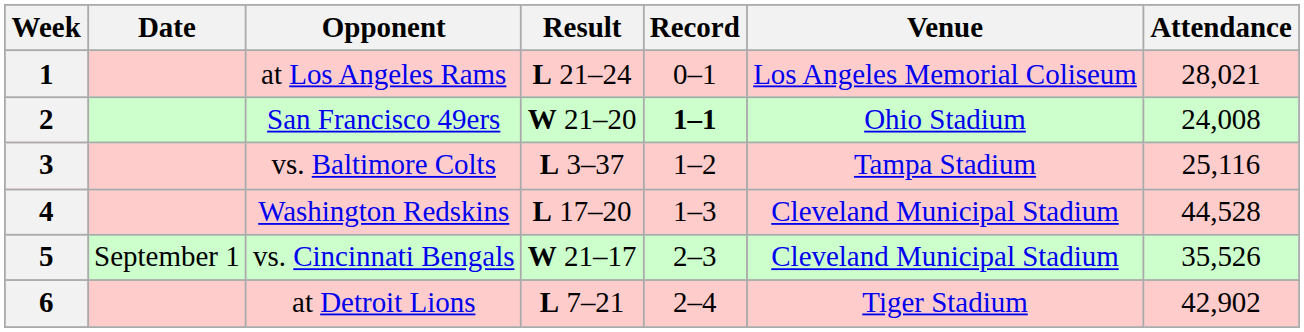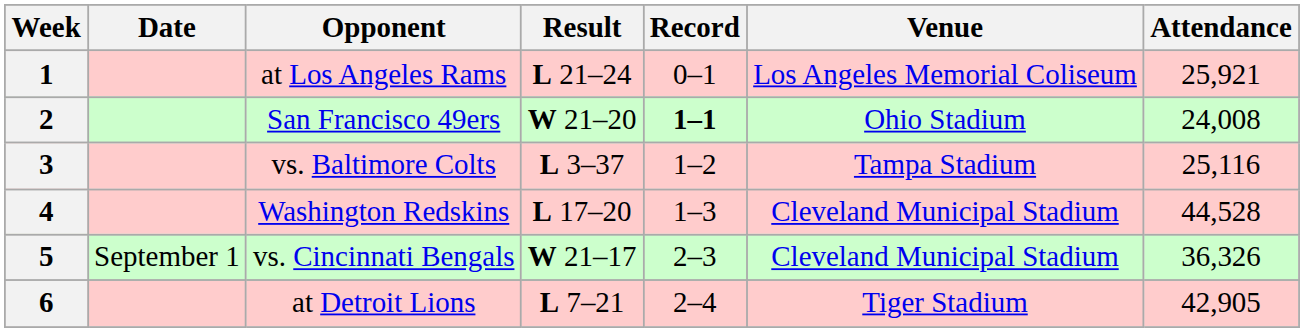(1221, 73) 28,021 -> (1221, 73) 25,921
(1221, 257) 35,526 -> (1221, 257) 36,326
(1221, 303) 42,902 -> (1221, 303) 42,905
